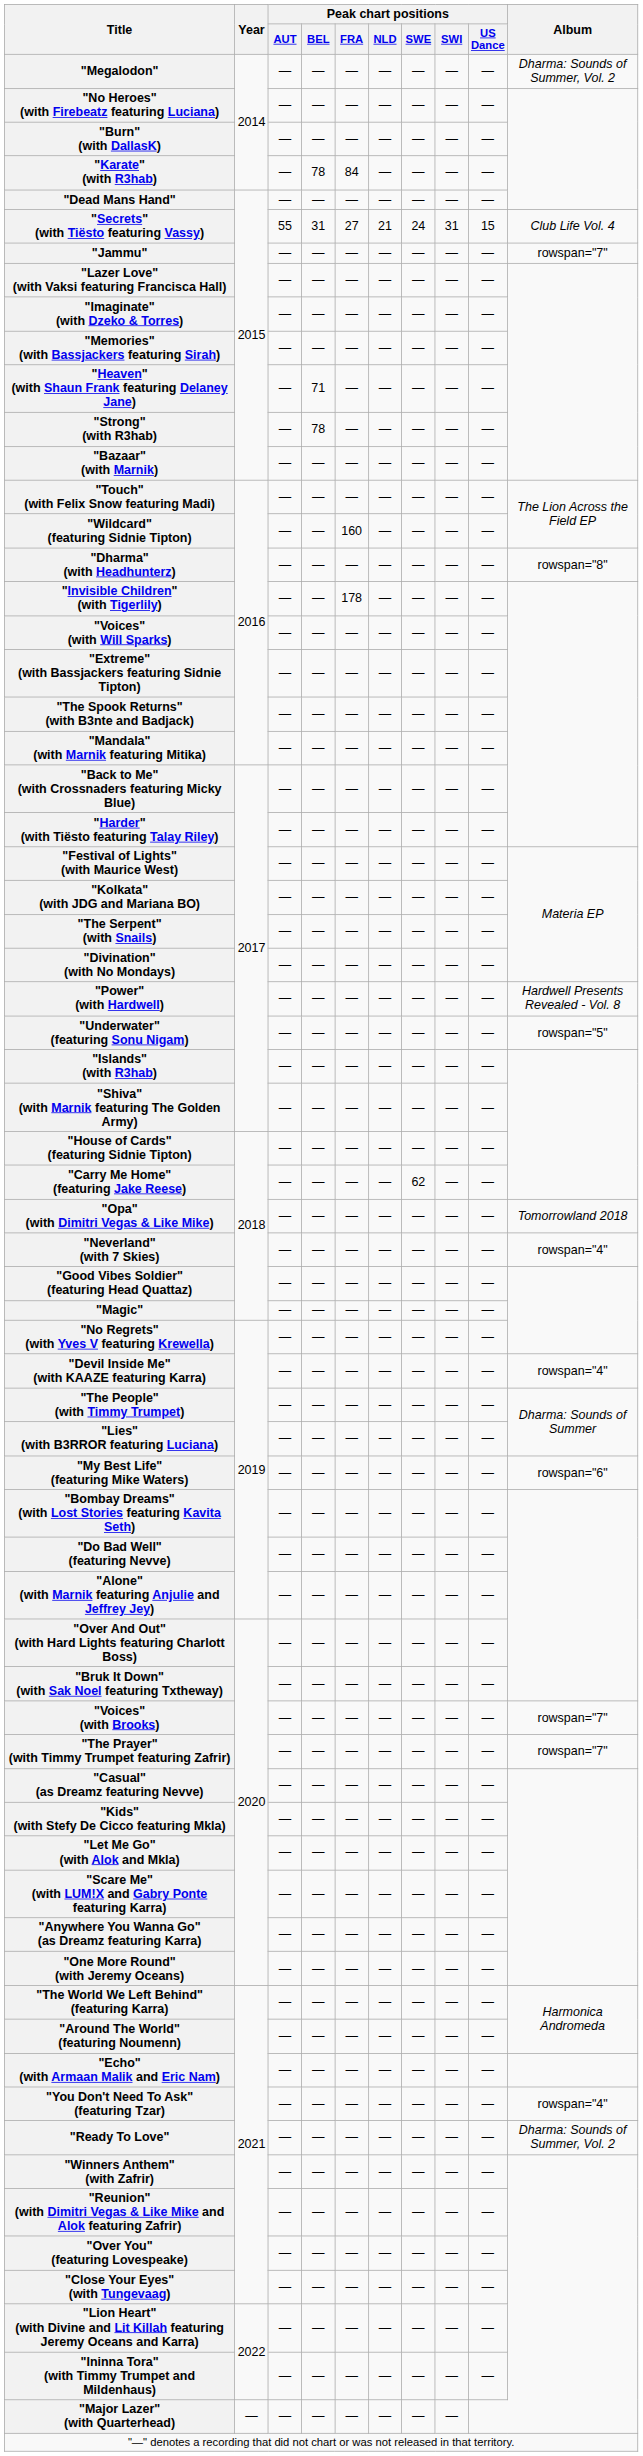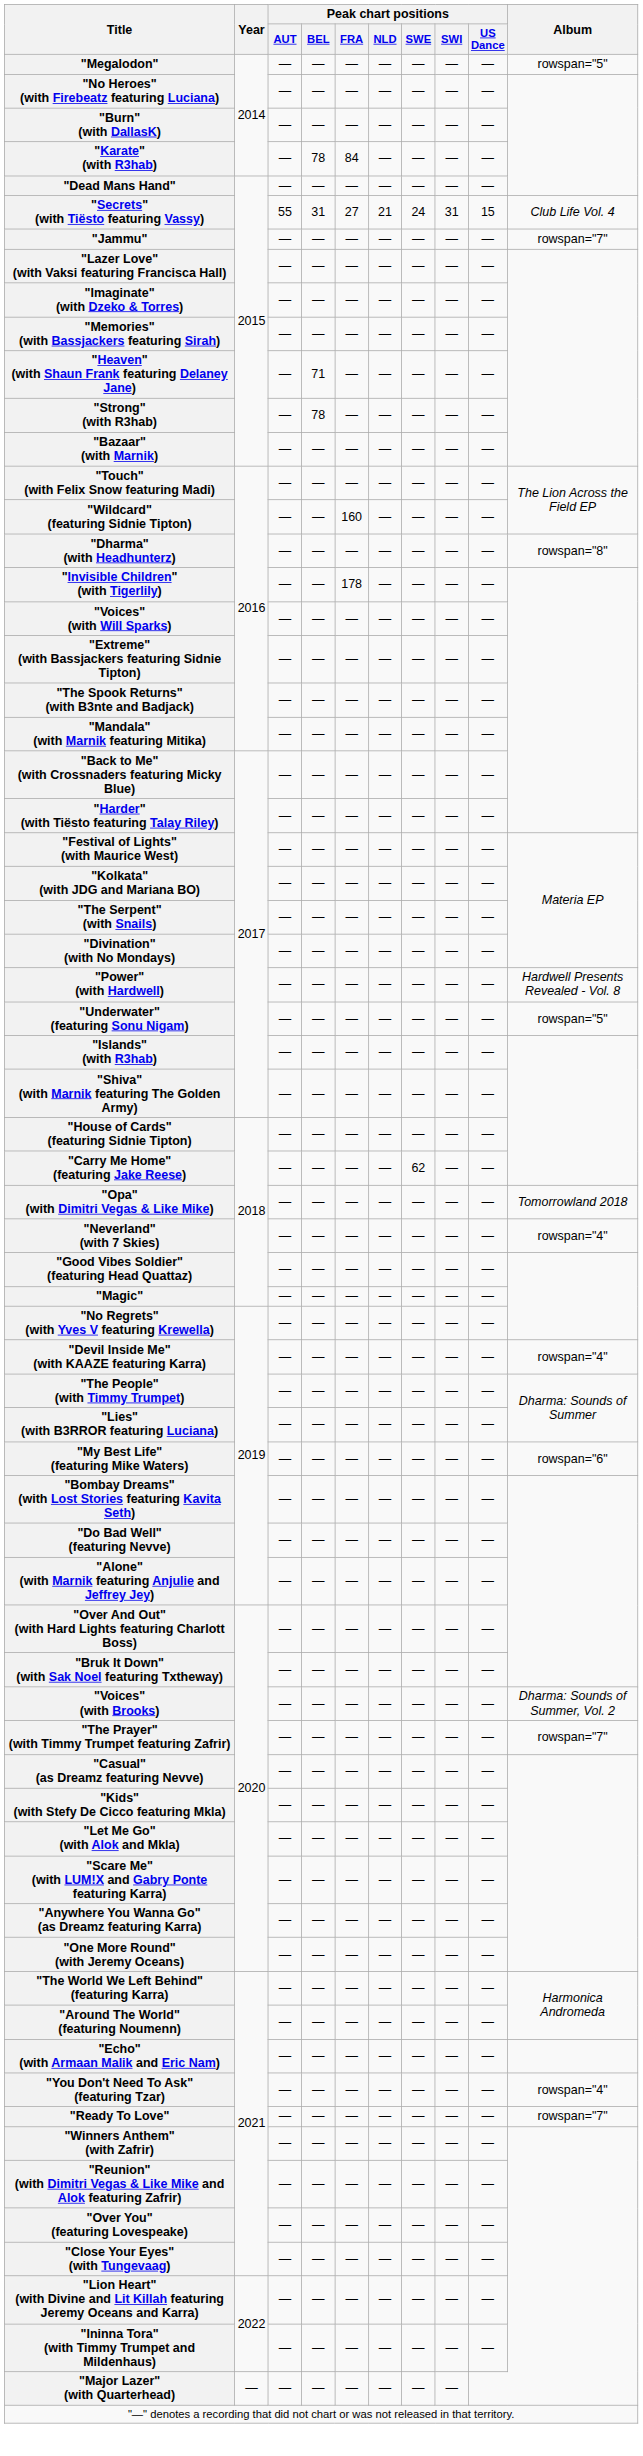(573, 71) Dharma: Sounds of Summer, Vol. 2 -> (573, 64) rowspan="5"
(573, 1717) rowspan="7" -> (573, 1703) Dharma: Sounds of Summer, Vol. 2
(573, 2137) Dharma: Sounds of Summer, Vol. 2 -> (573, 2116) rowspan="7"
